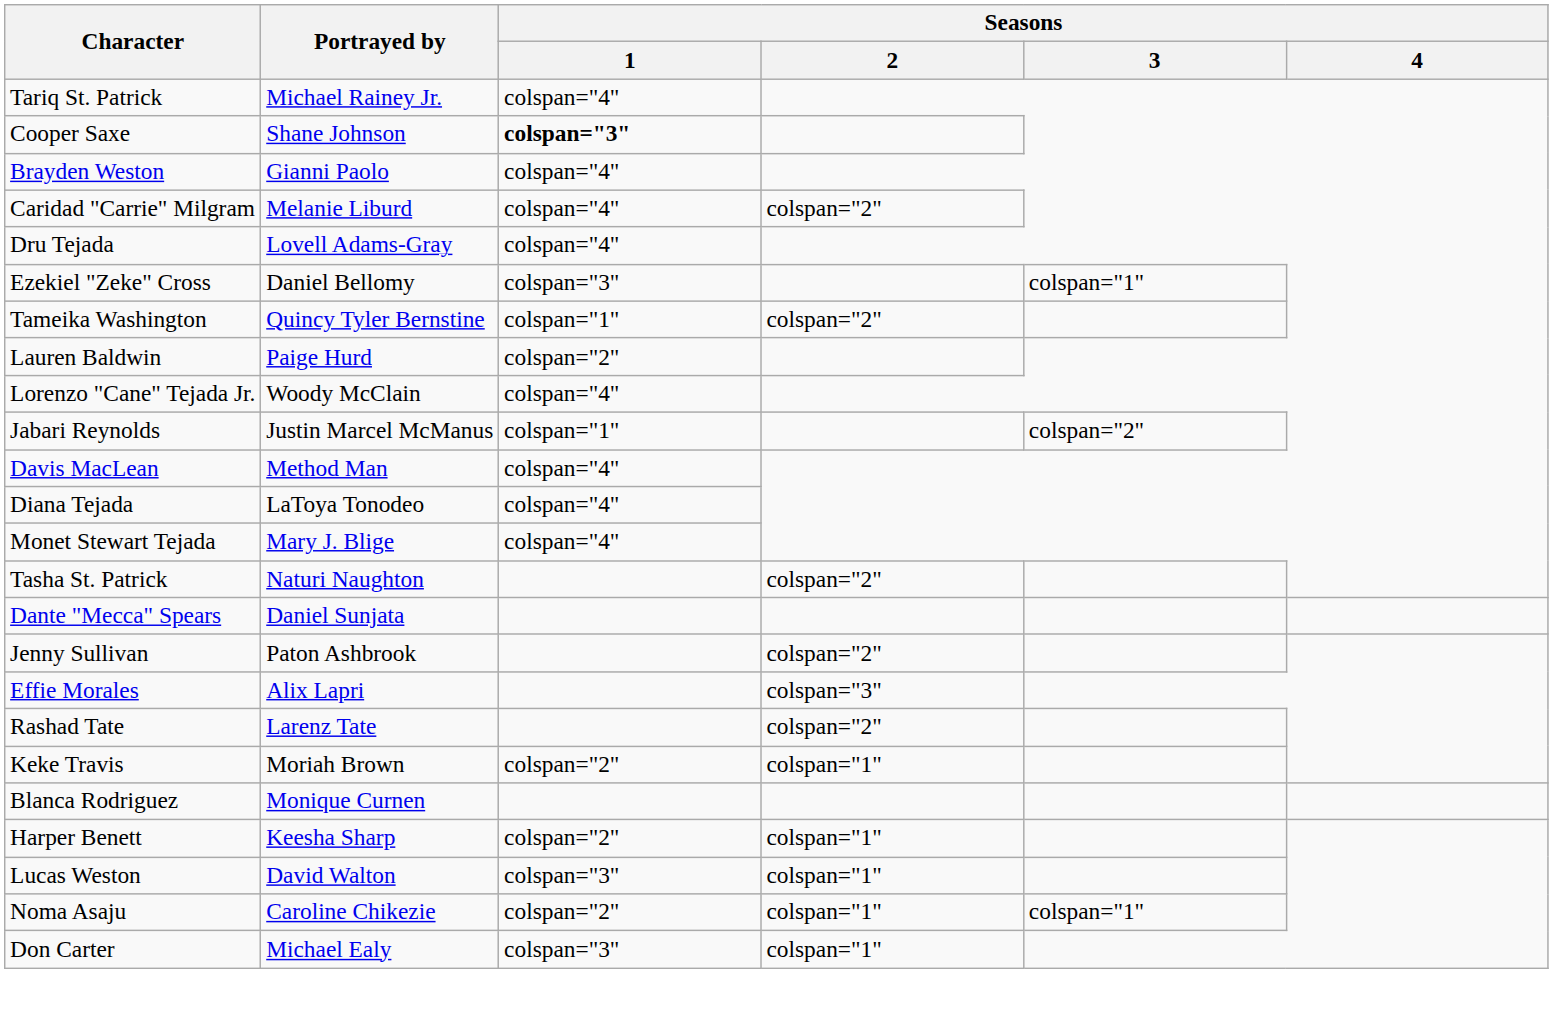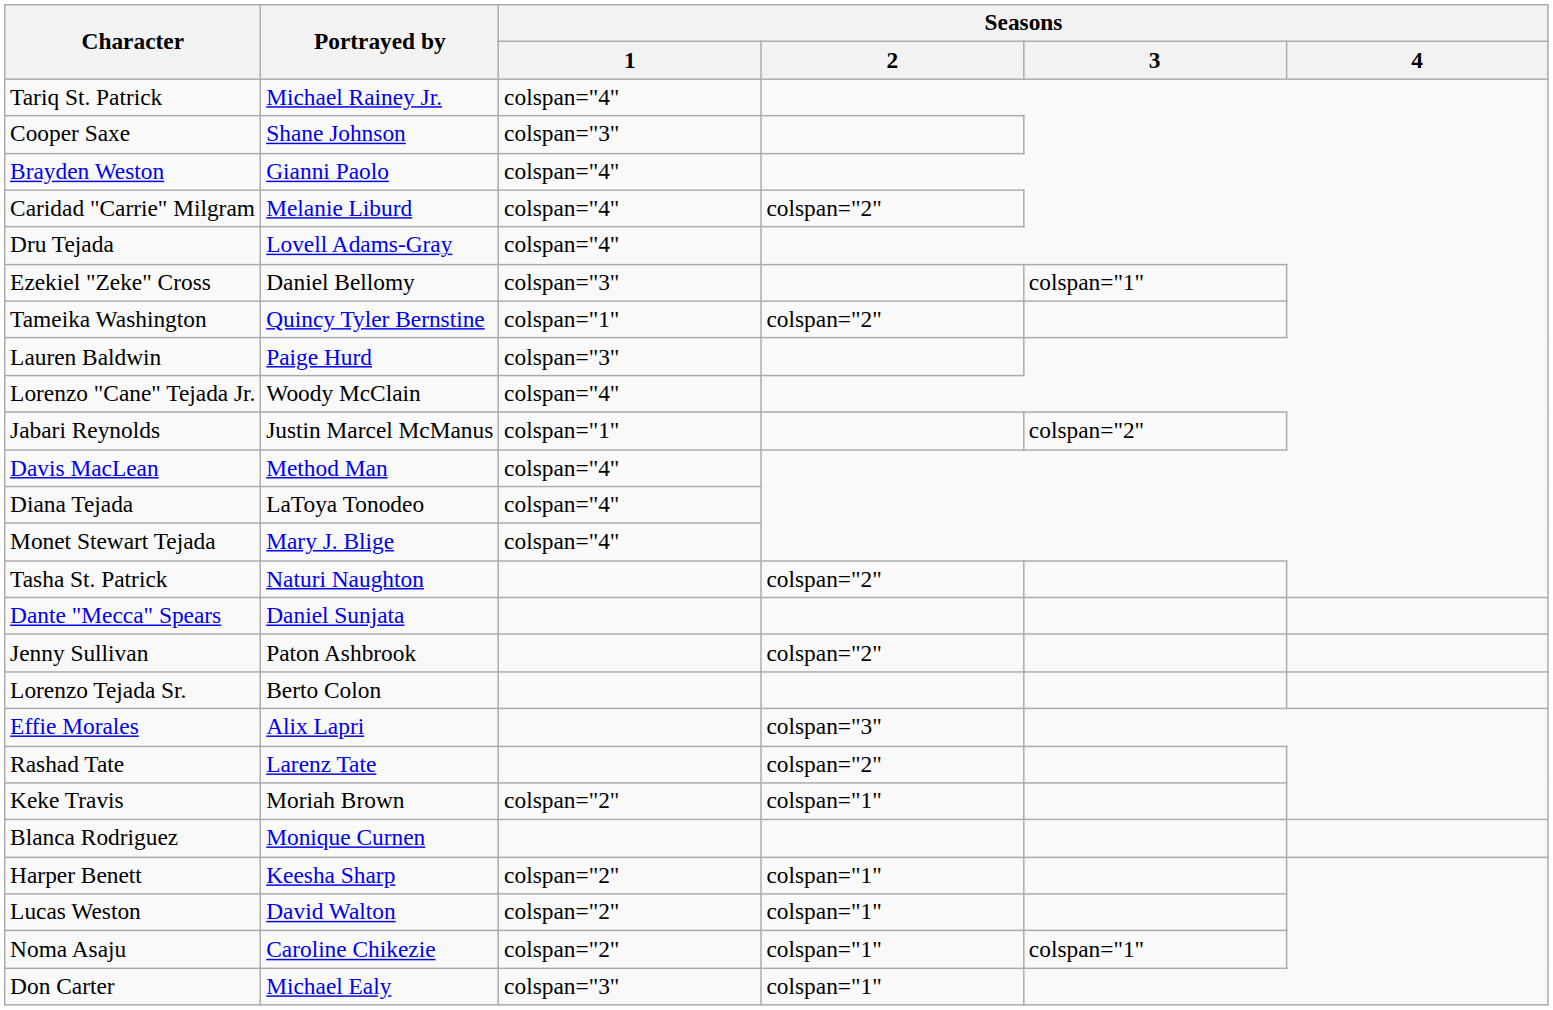(567, 134) bold -> (562, 134) normal
(562, 356) colspan="2" -> (562, 356) colspan="3"
+ row: (98, 689)
(562, 875) colspan="3" -> (562, 912) colspan="2"
